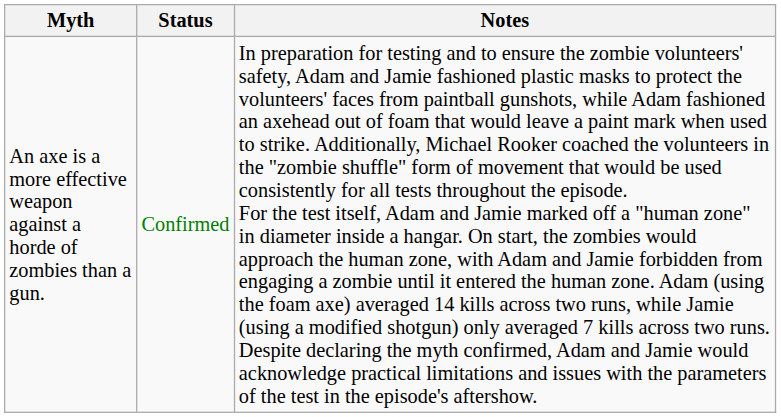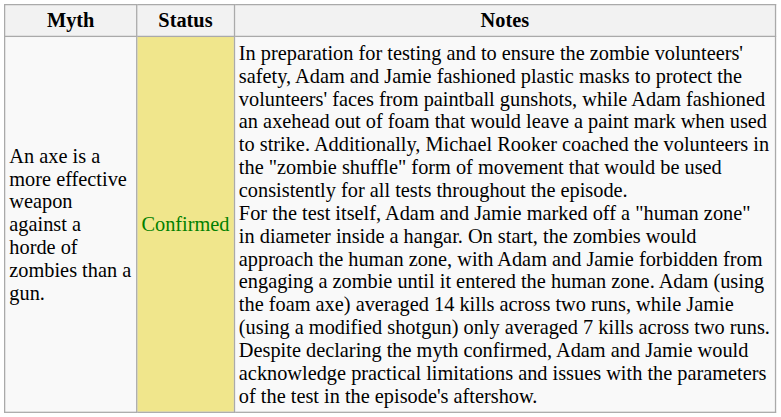(185, 224) no background -> (185, 224) khaki background
